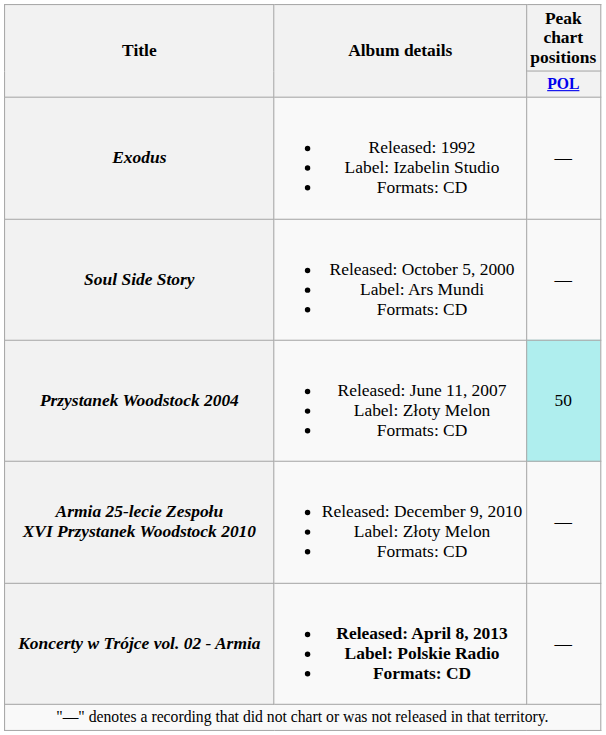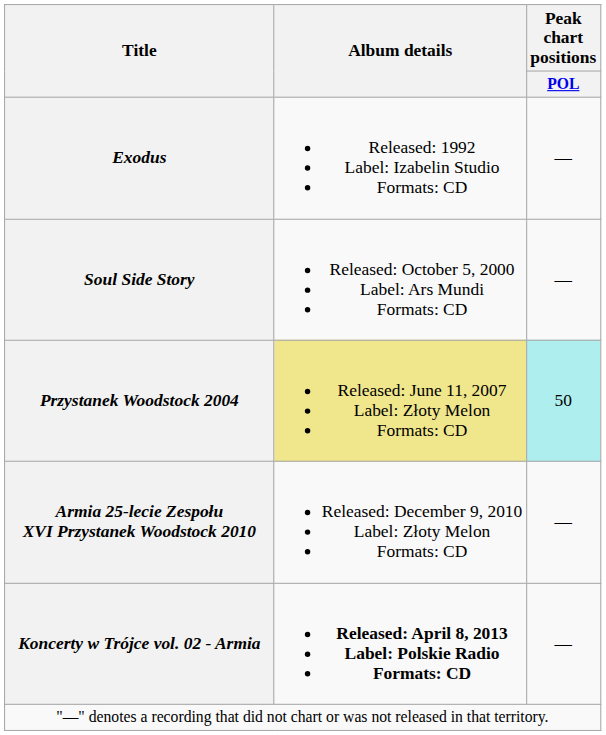(400, 411) no background -> (400, 411) khaki background
